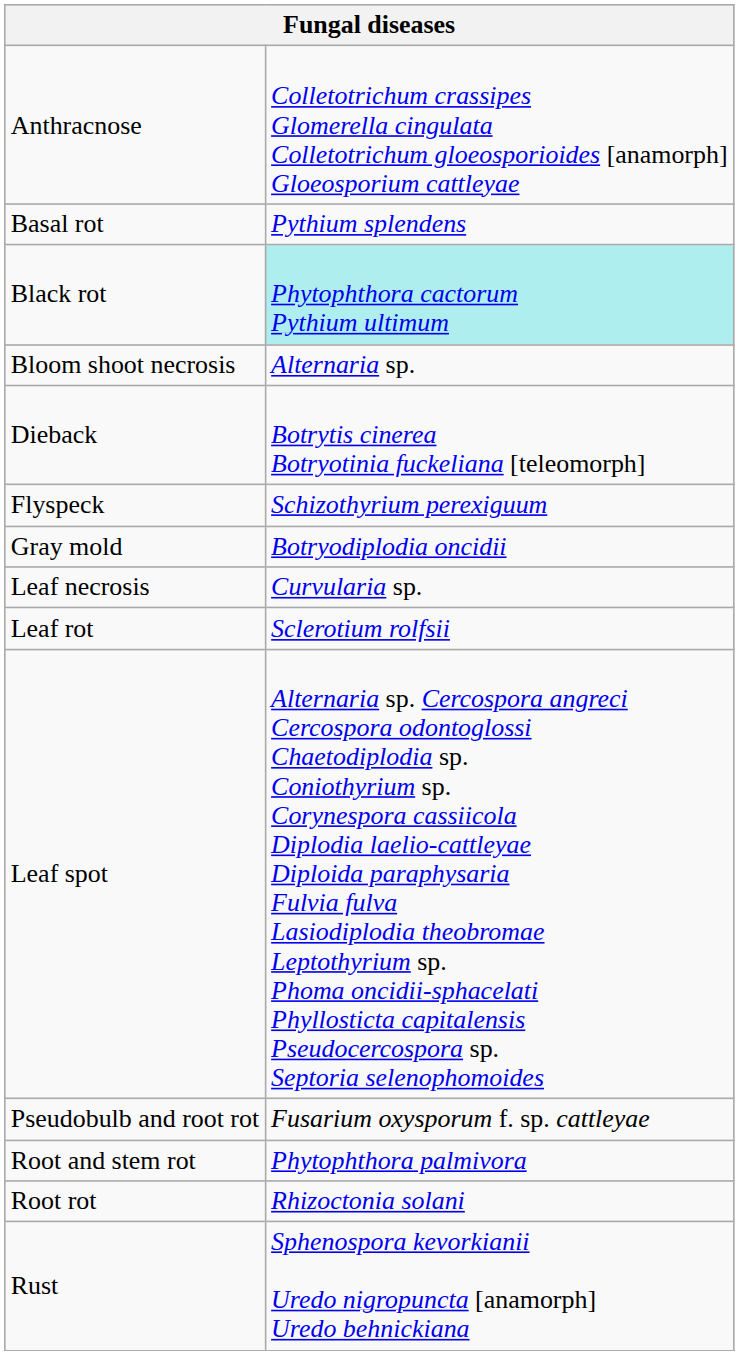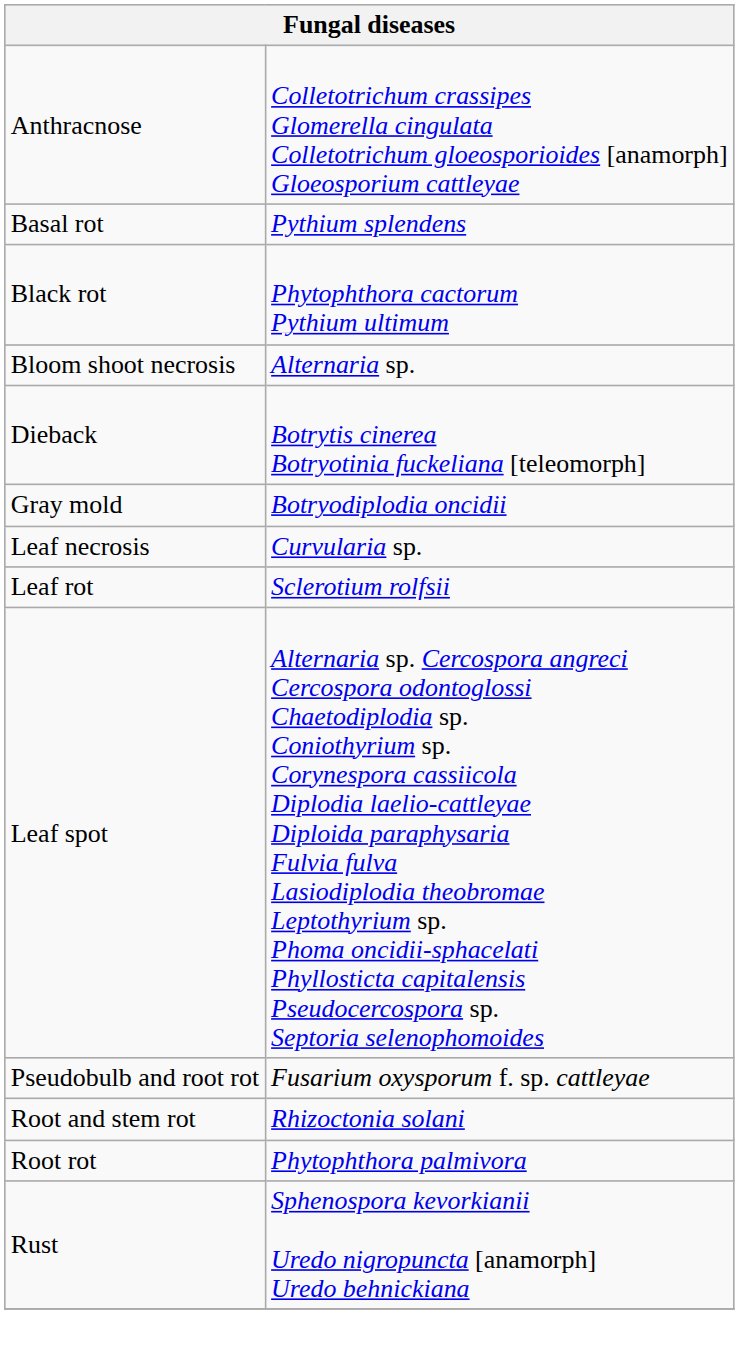(395, 308) paleturquoise background -> (395, 308) no background
- row: (58, 504)
(399, 1159) Phytophthora palmivora -> (368, 1118) Rhizoctonia solani
(368, 1200) Rhizoctonia solani -> (399, 1159) Phytophthora palmivora
